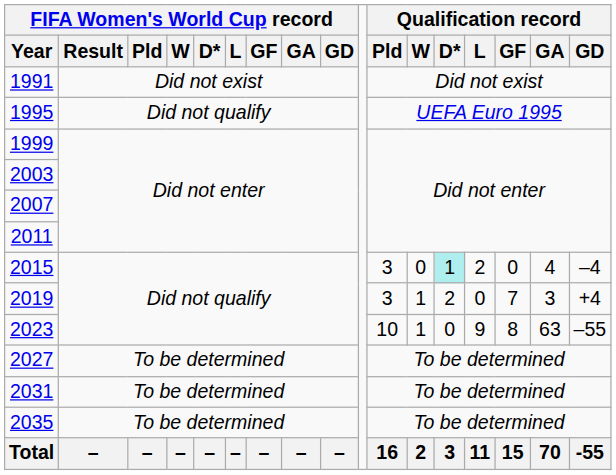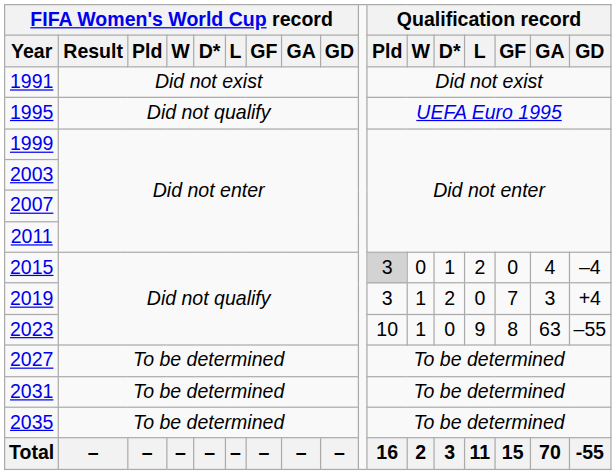(387, 267) no background -> (387, 267) lightgrey background
(450, 267) paleturquoise background -> (450, 267) no background
